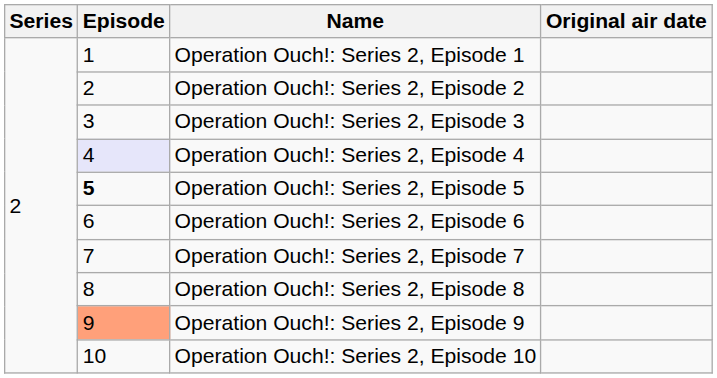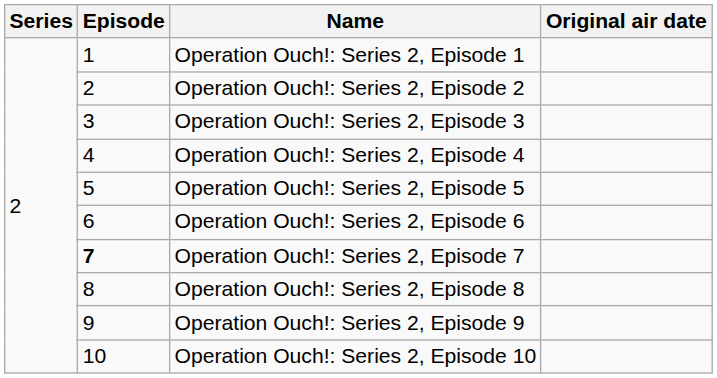(89, 155) lavender background -> (89, 155) no background
(89, 188) bold -> (89, 188) normal
(89, 255) normal -> (89, 255) bold
(89, 322) lightsalmon background -> (89, 322) no background
